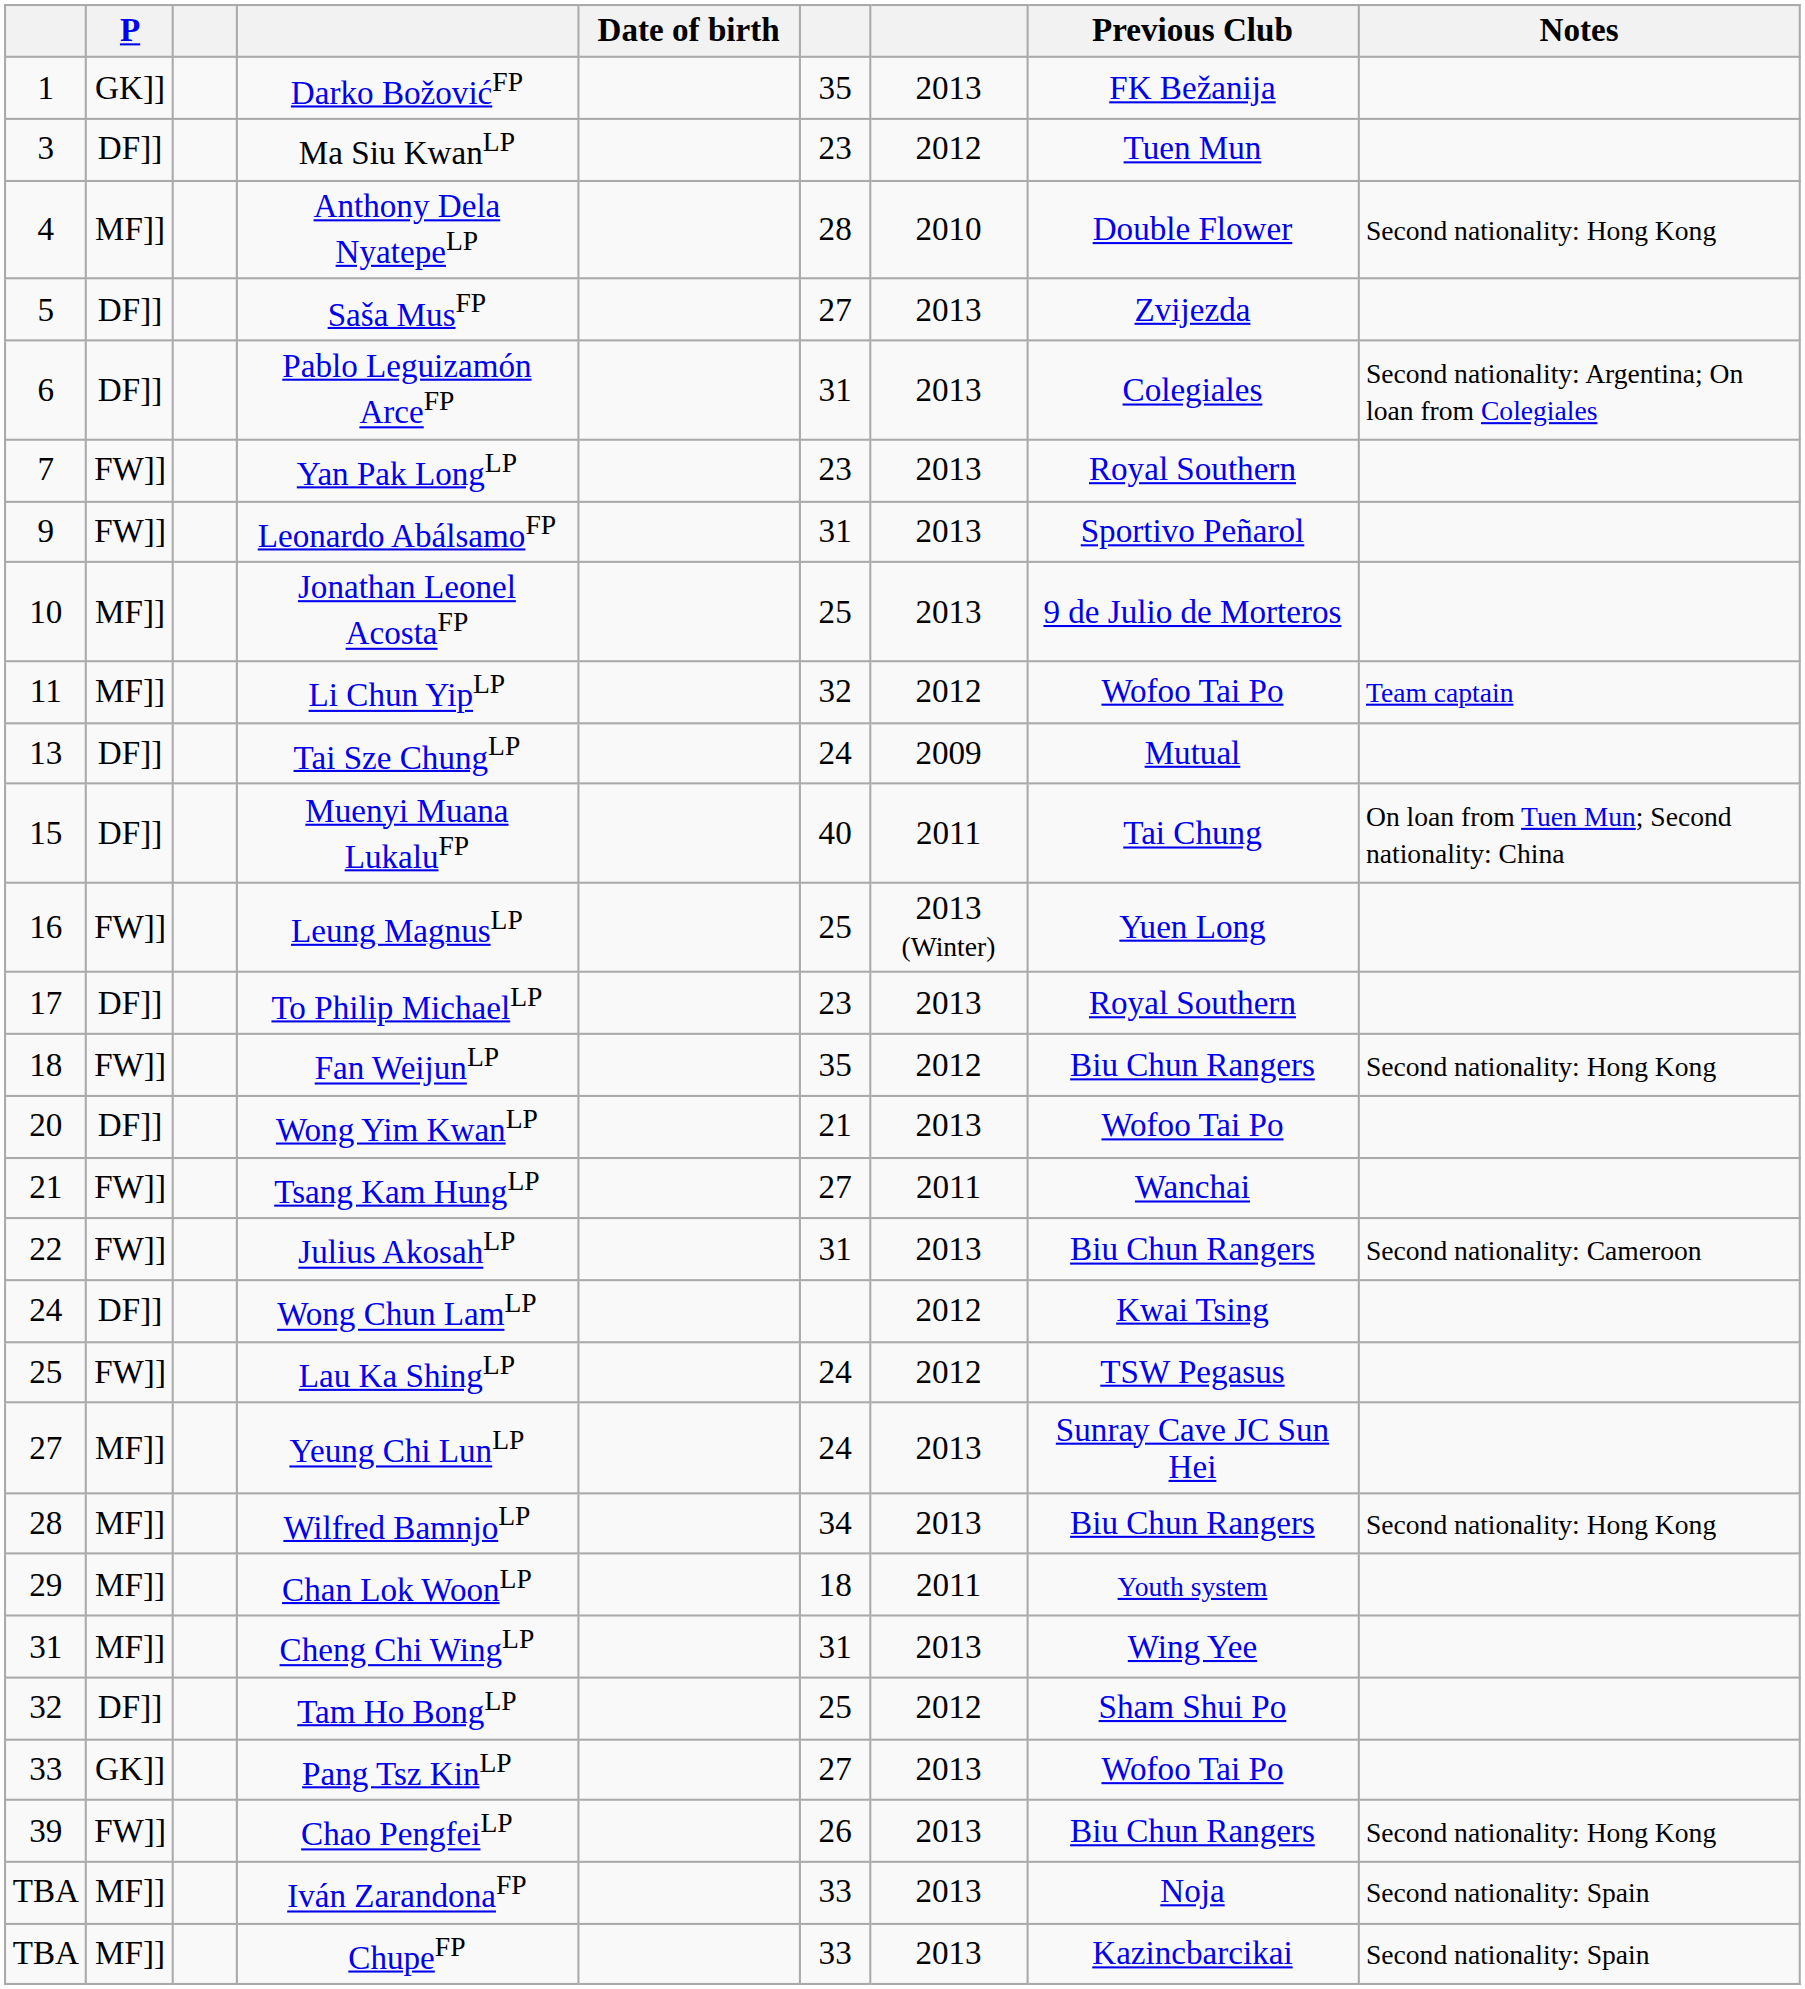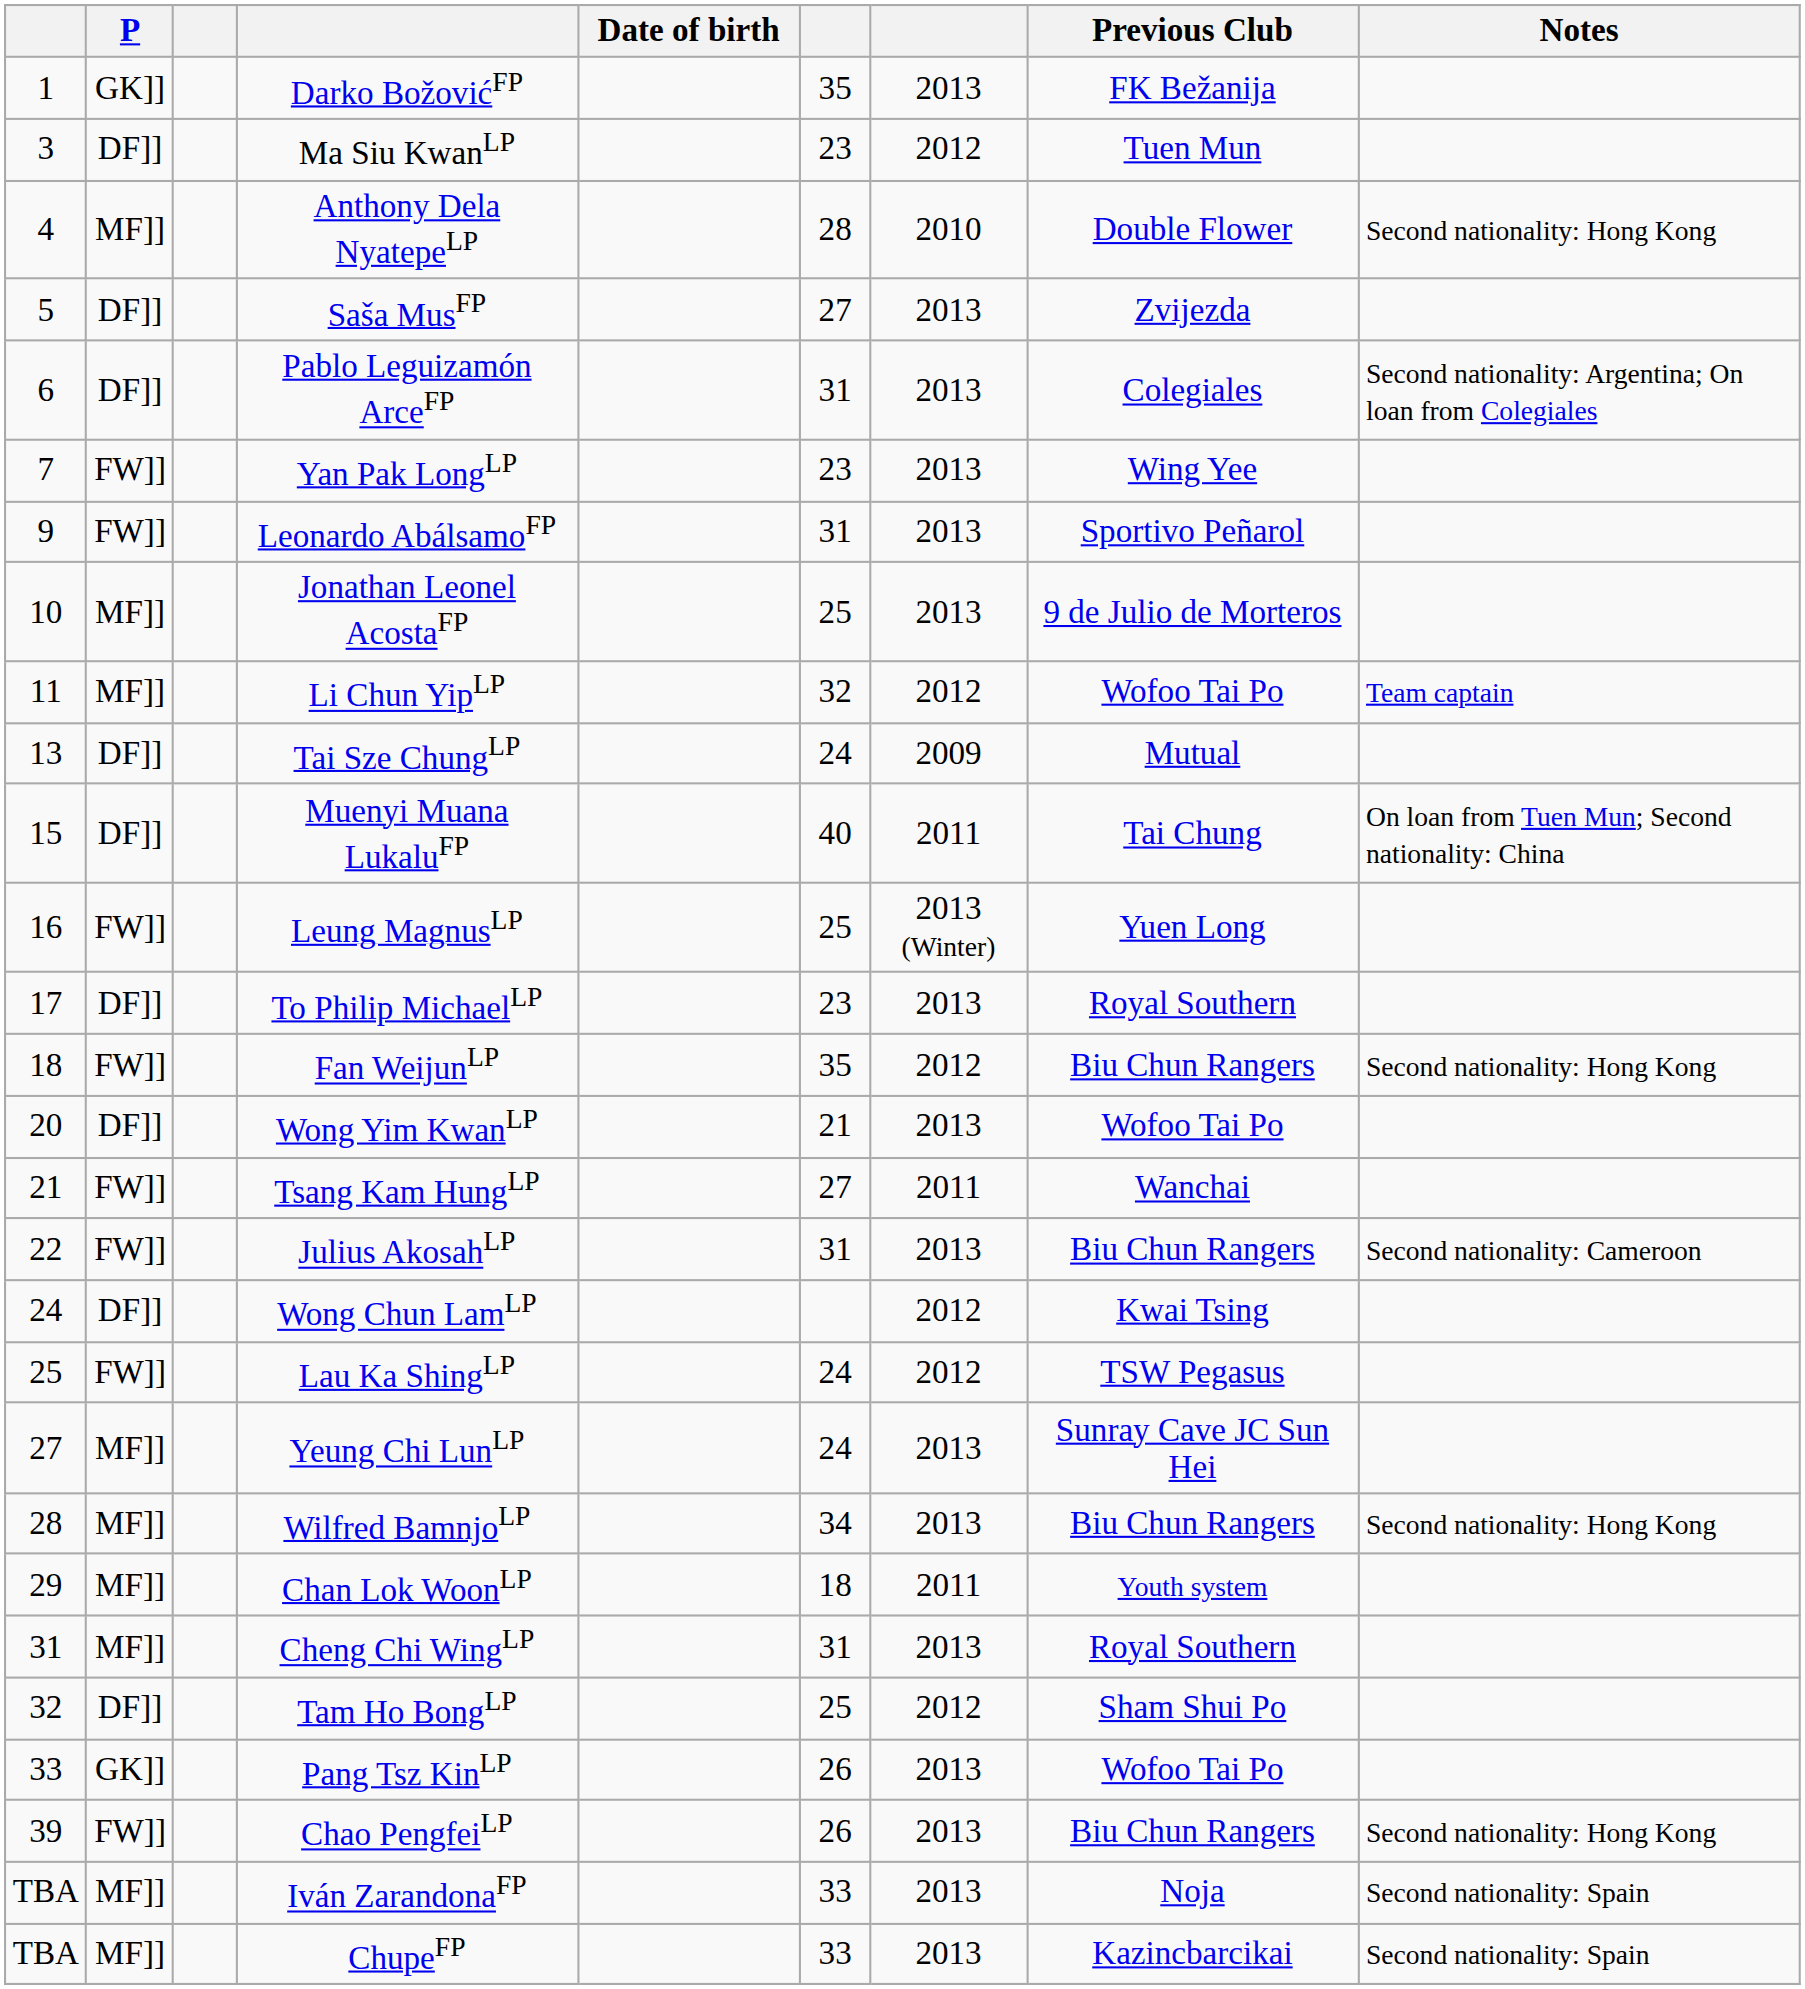(1192, 469) Royal Southern -> (1192, 469) Wing Yee
(1192, 1646) Wing Yee -> (1192, 1646) Royal Southern
(835, 1769) 27 -> (835, 1769) 26
